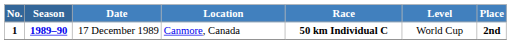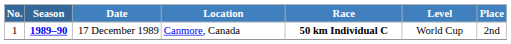(15, 31) bold -> (15, 31) normal
(492, 31) bold -> (492, 31) normal
